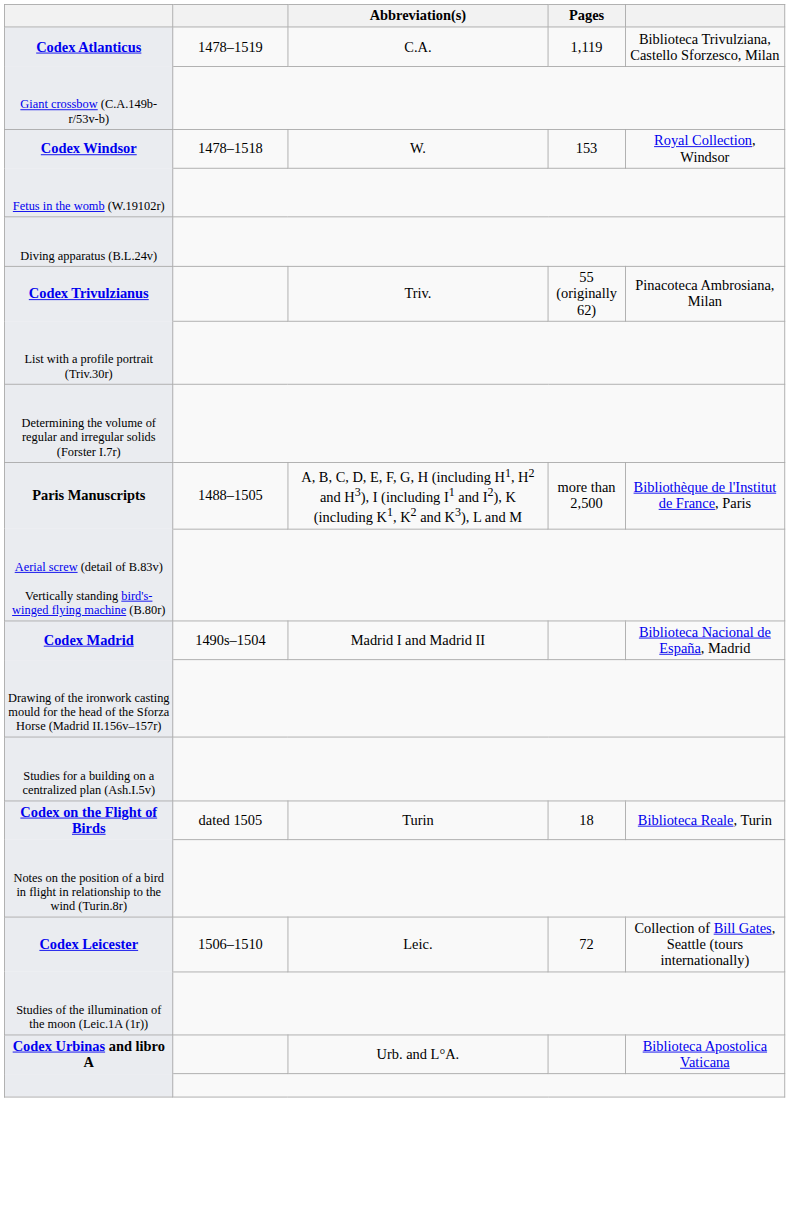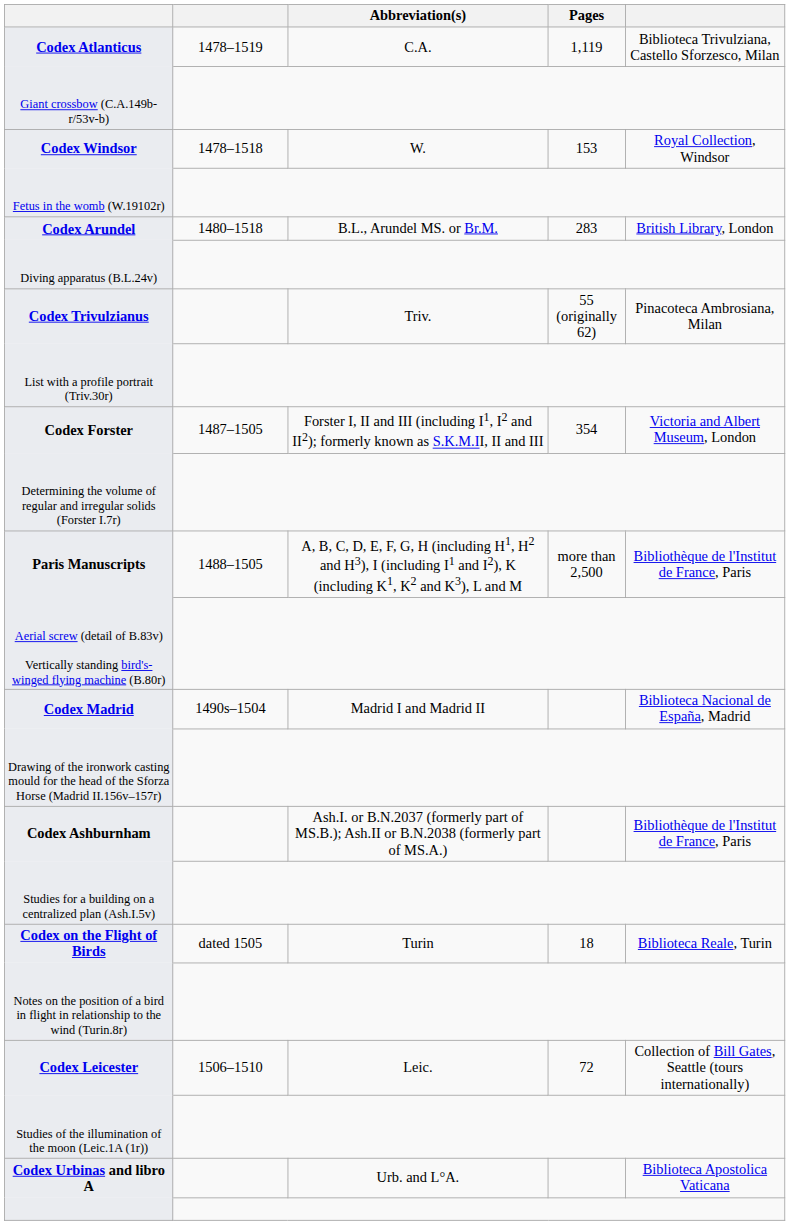+ row: (89, 228)
+ row: (89, 430)
+ row: (89, 833)
